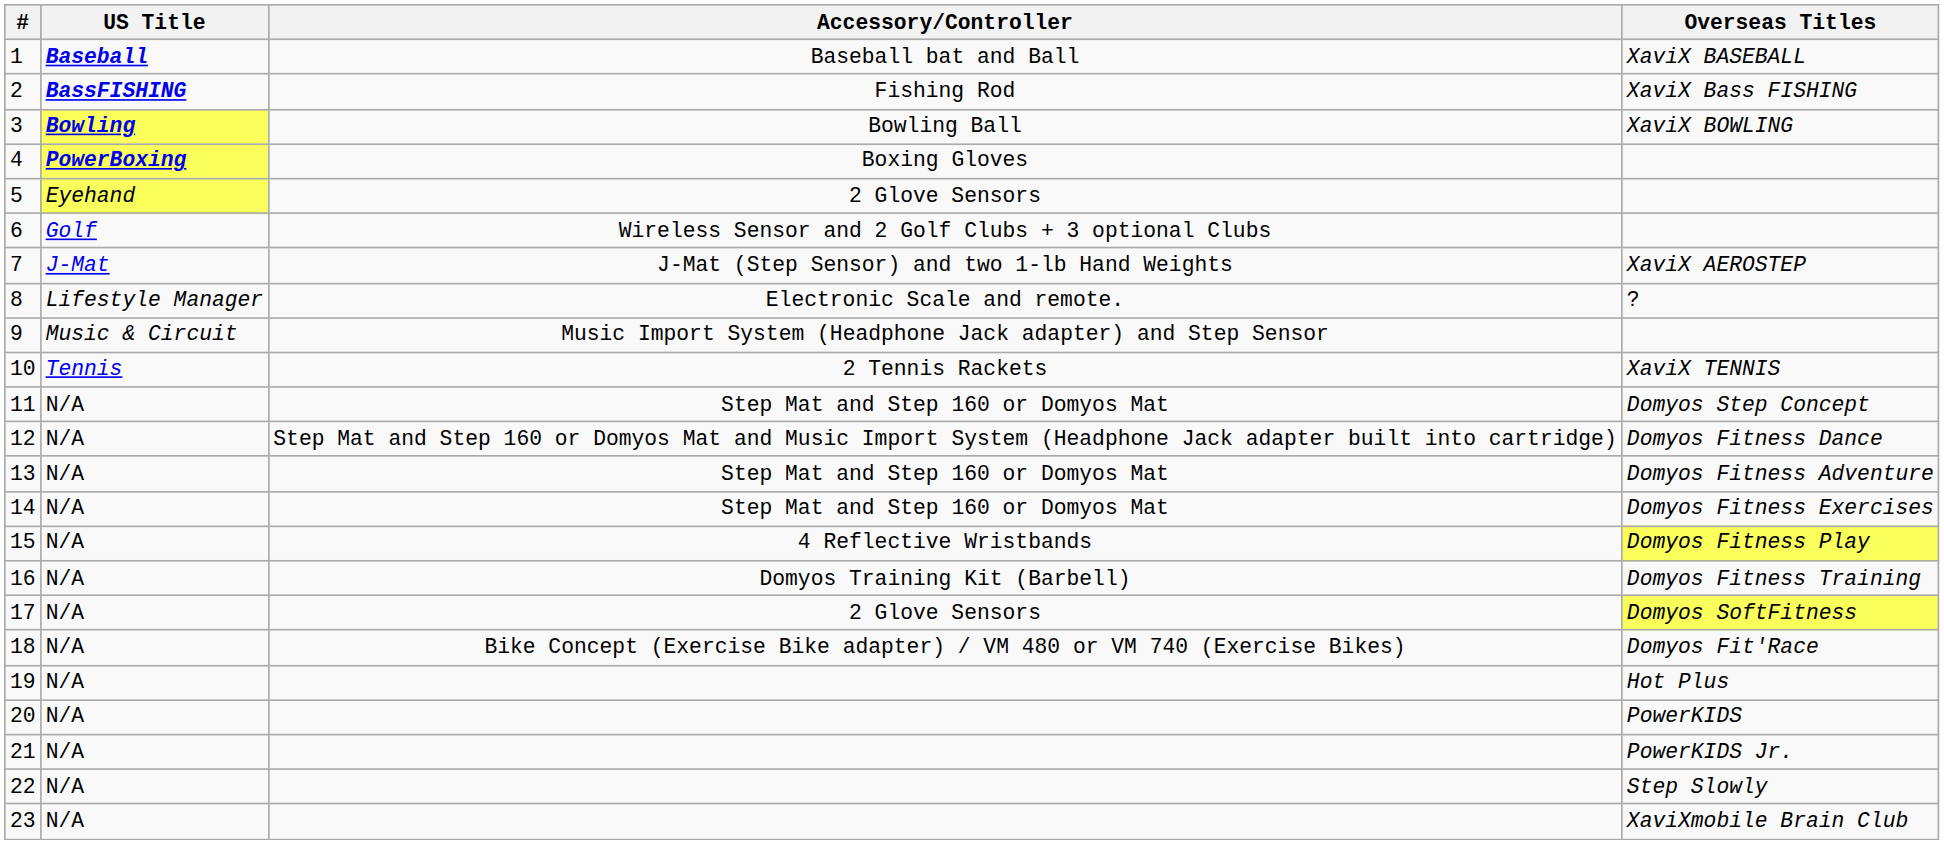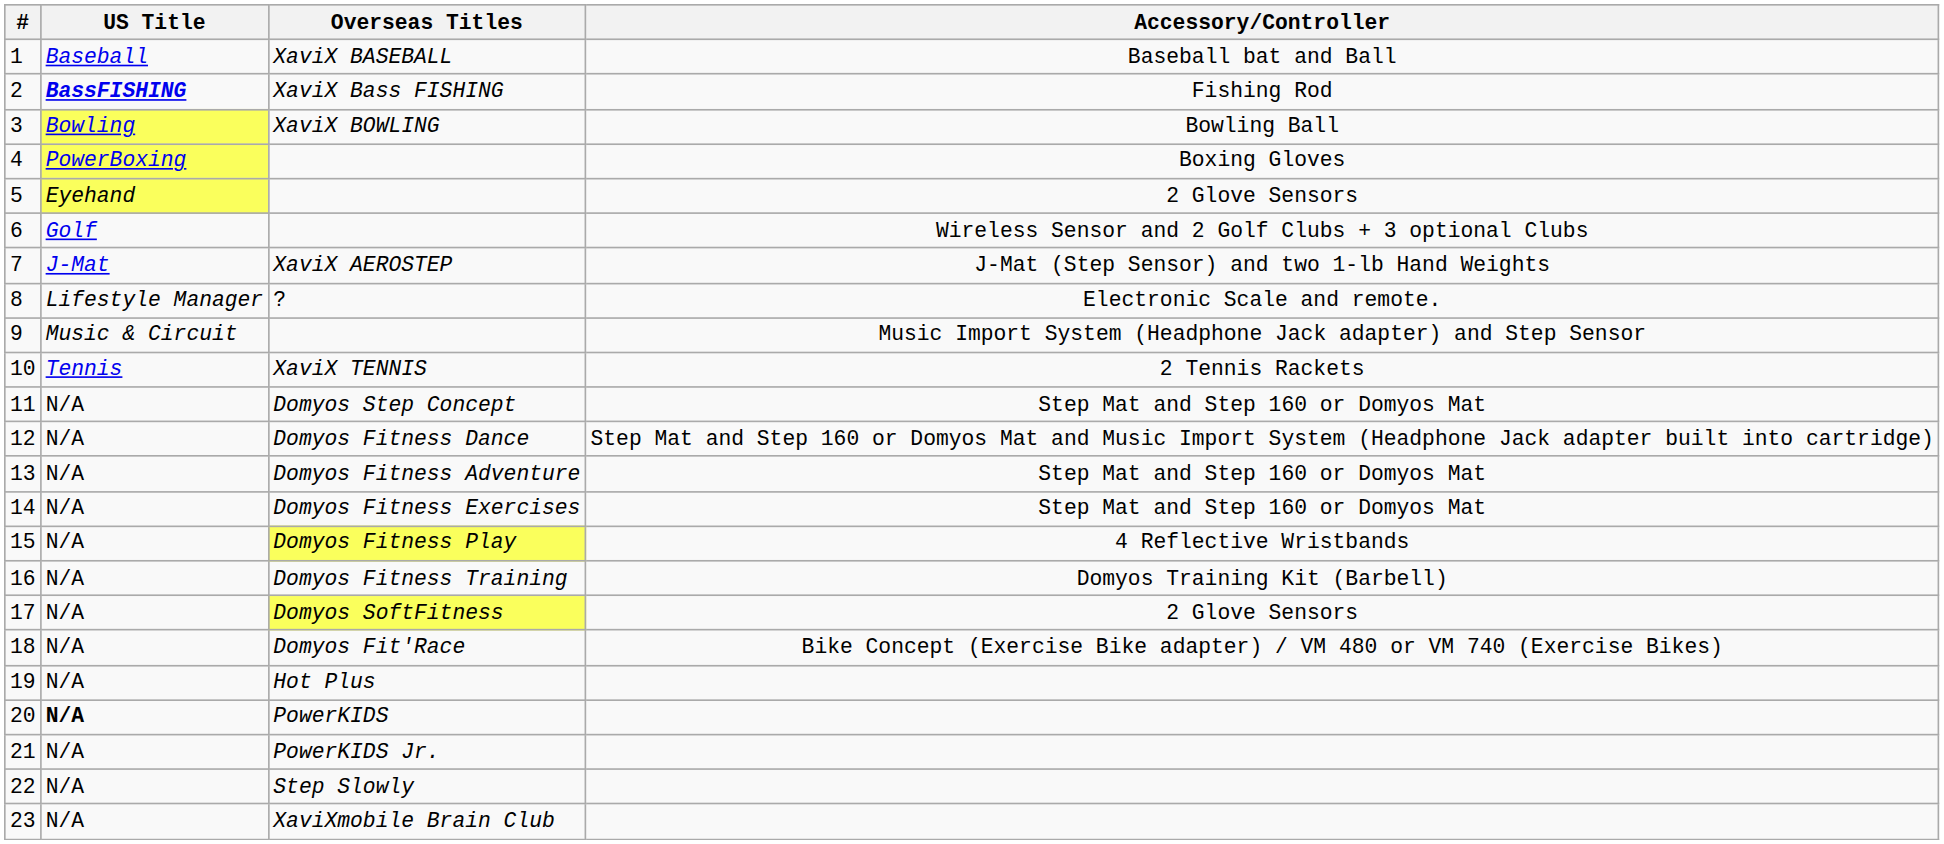columns swapped: (1780, 22) <-> (945, 22)
(97, 57) bold -> (97, 57) normal
(90, 126) bold -> (90, 126) normal
(116, 161) bold -> (116, 161) normal
(65, 717) normal -> (65, 717) bold
